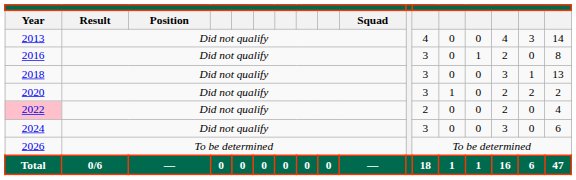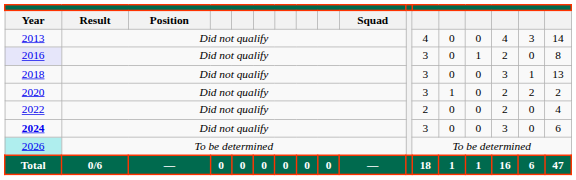(33, 56) no background -> (33, 56) lavender background
(33, 110) pink background -> (33, 110) no background
(33, 128) normal -> (33, 128) bold
(33, 146) no background -> (33, 146) paleturquoise background
